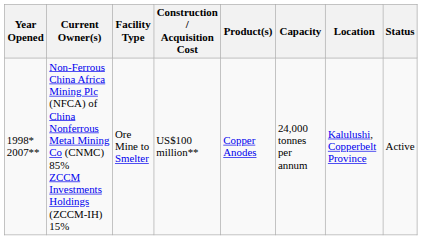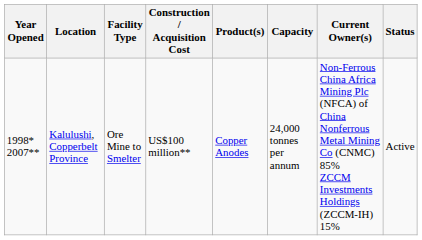columns swapped: (80, 31) <-> (354, 31)
